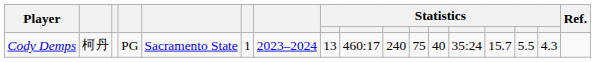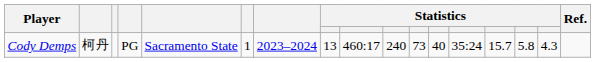(419, 45) 75 -> (419, 45) 73
(526, 45) 5.5 -> (526, 45) 5.8
